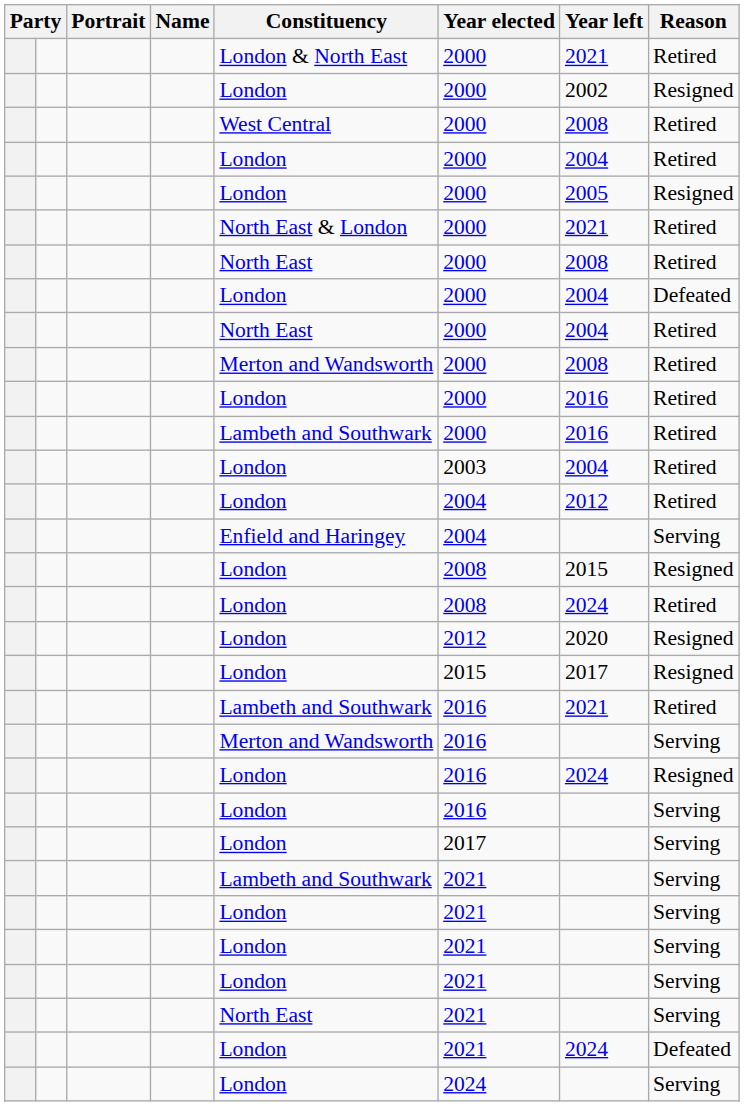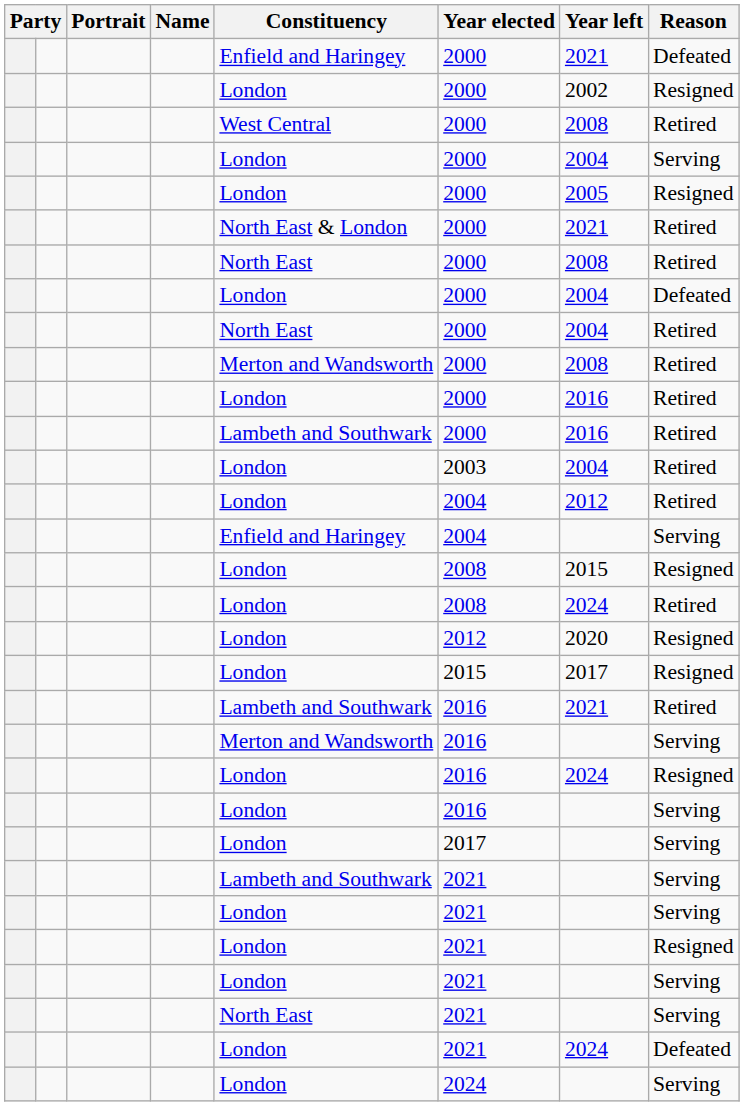(313, 55) London & North East -> (312, 55) Enfield and Haringey
(685, 55) Retired -> (692, 55) Defeated
(685, 158) Retired -> (687, 158) Serving
(687, 946) Serving -> (693, 946) Resigned
